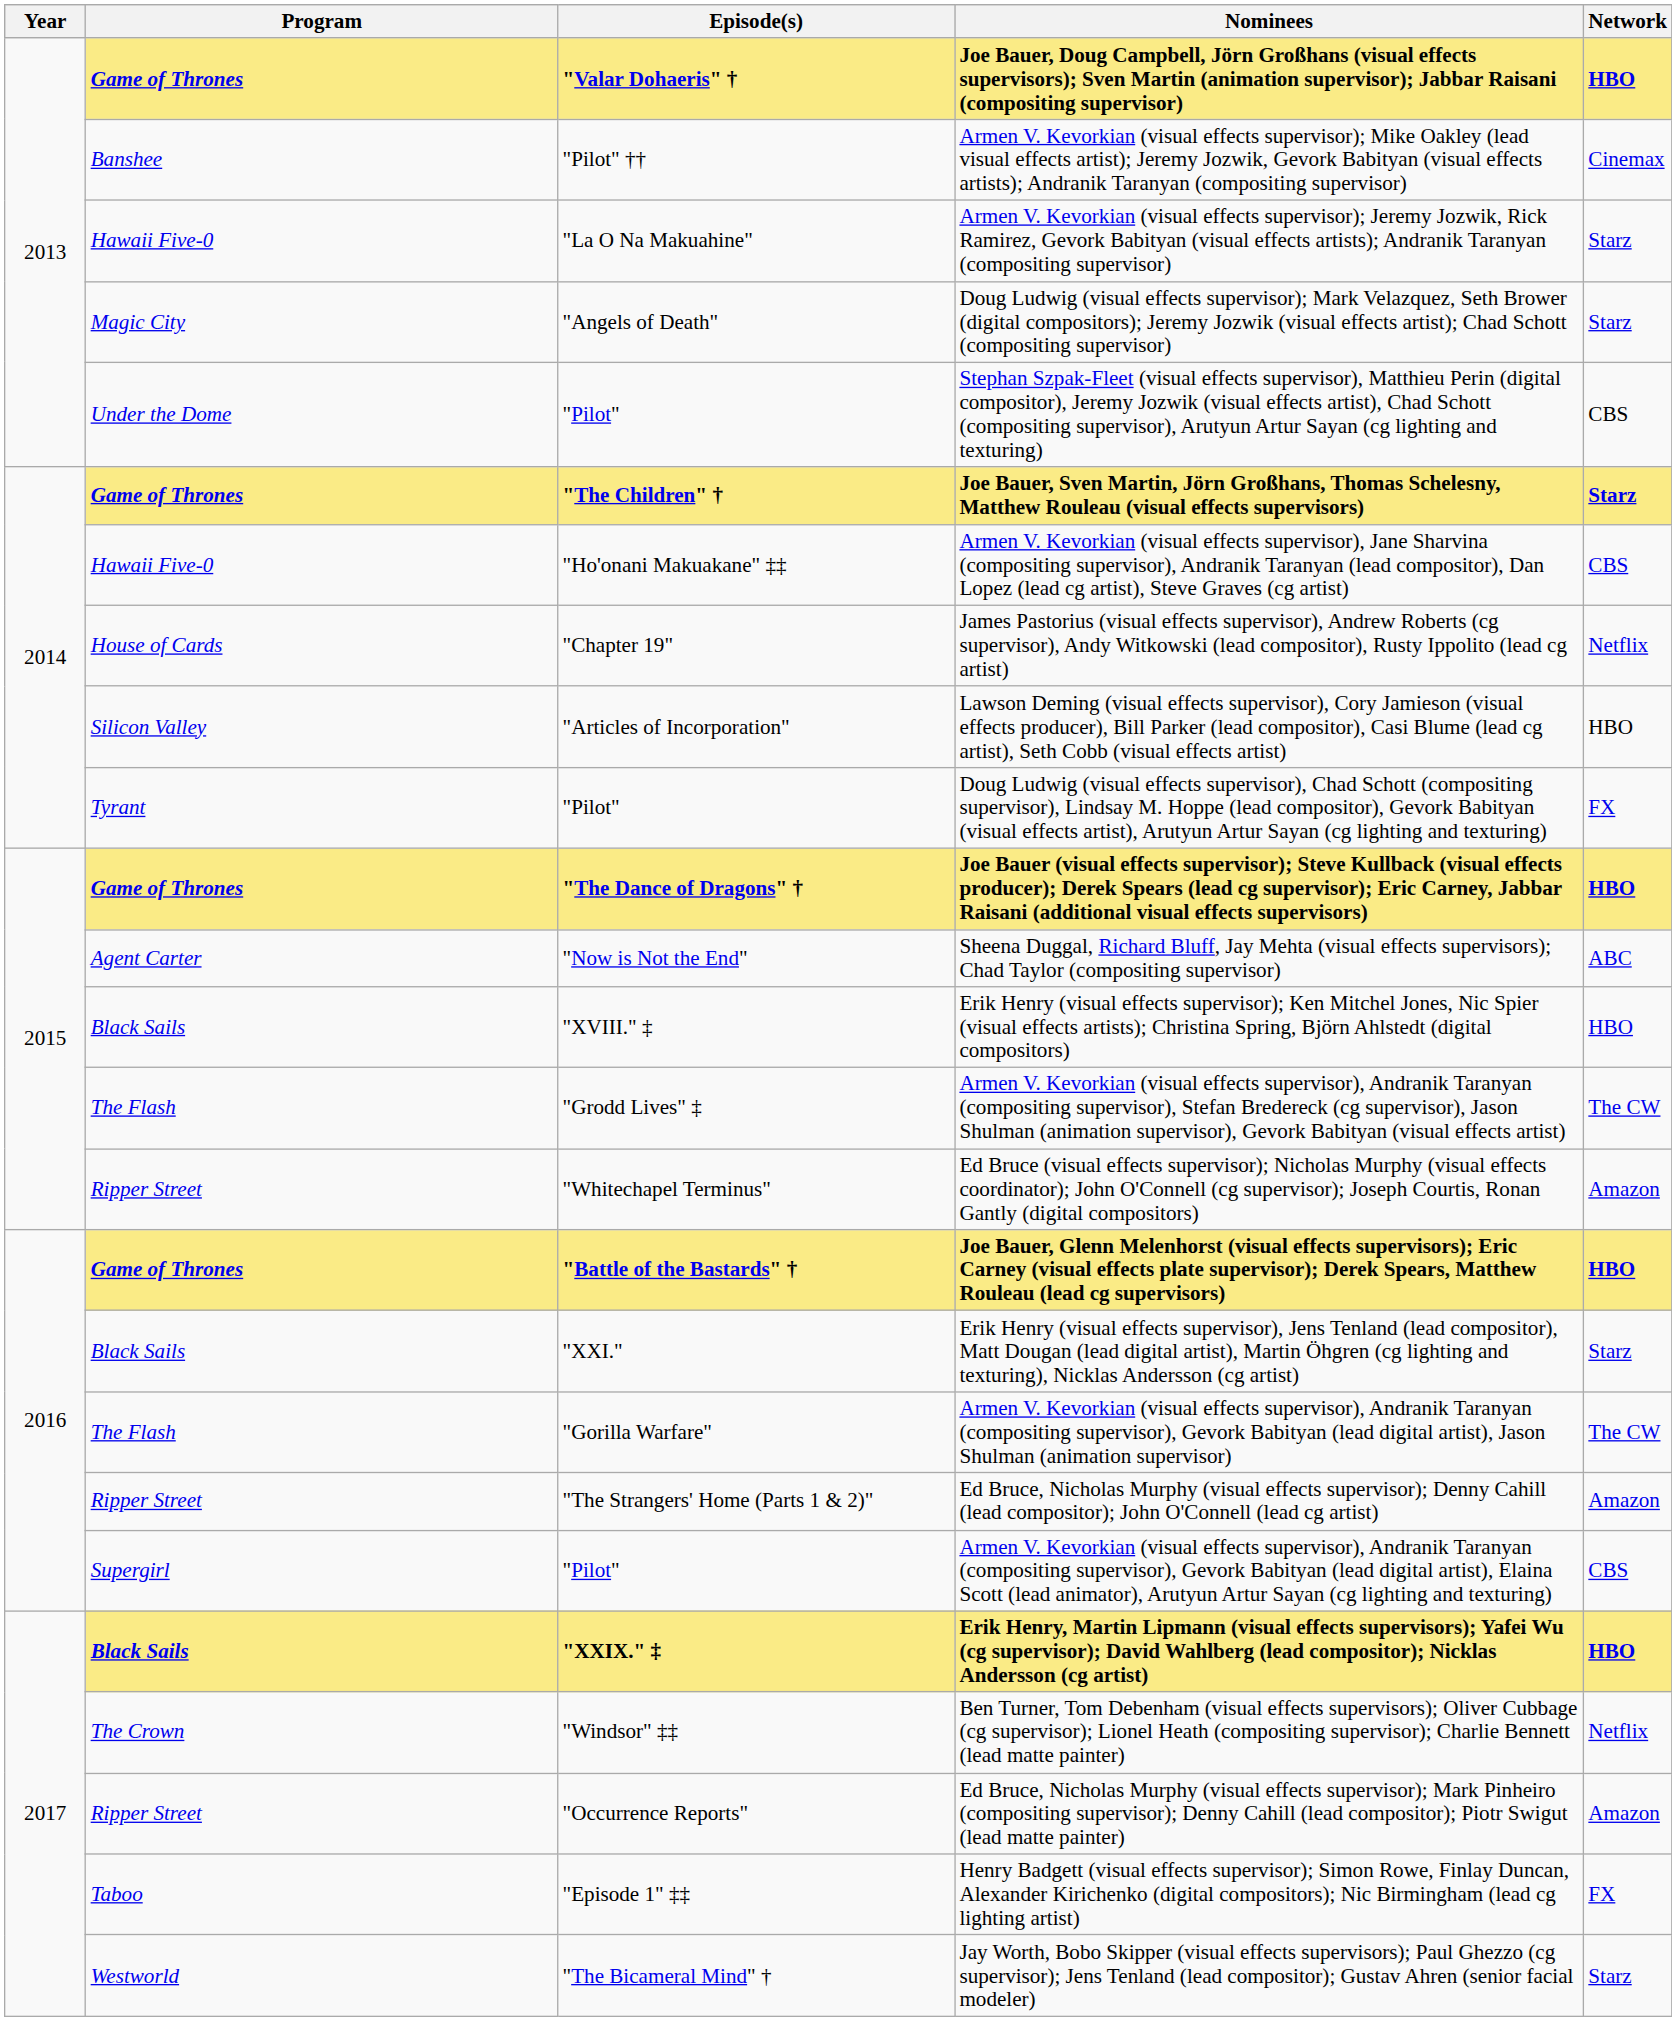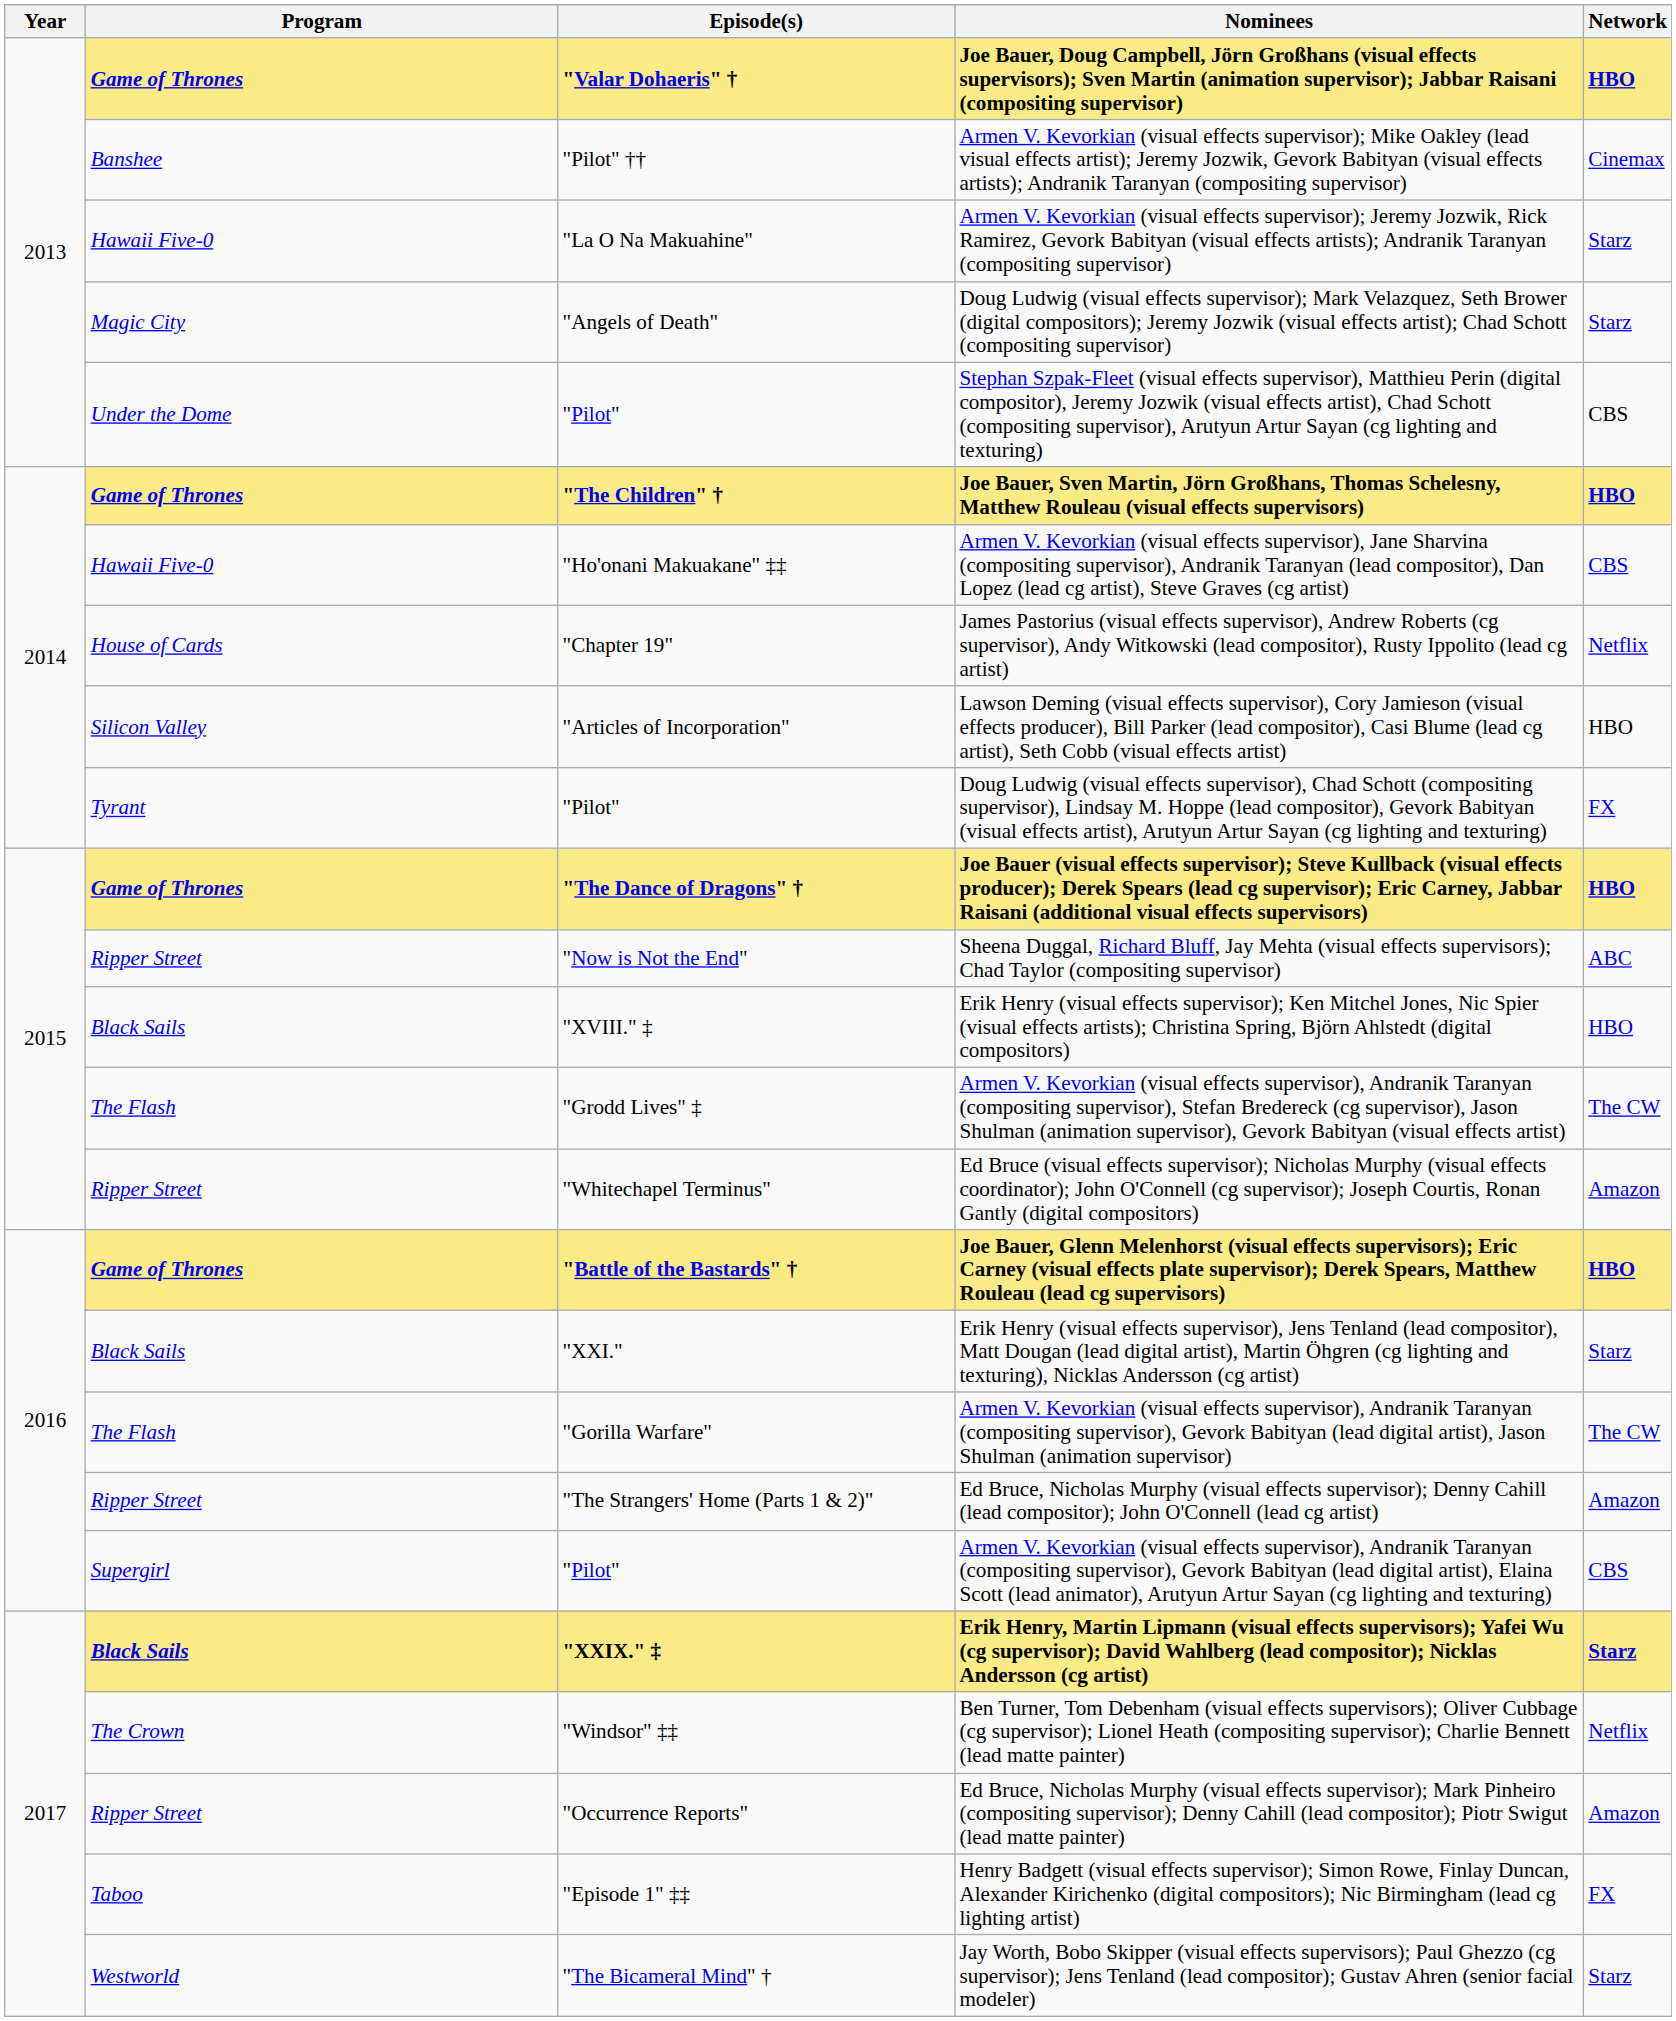(1612, 495) Starz -> (1612, 495) HBO
(146, 957) Agent Carter -> (146, 957) Ripper Street
(1612, 1651) HBO -> (1612, 1651) Starz
